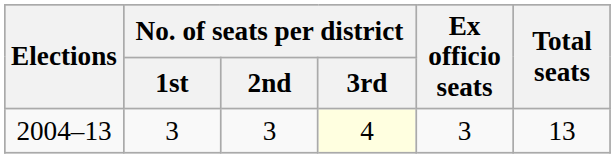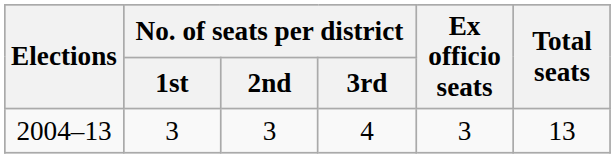(367, 130) lightyellow background -> (367, 130) no background
